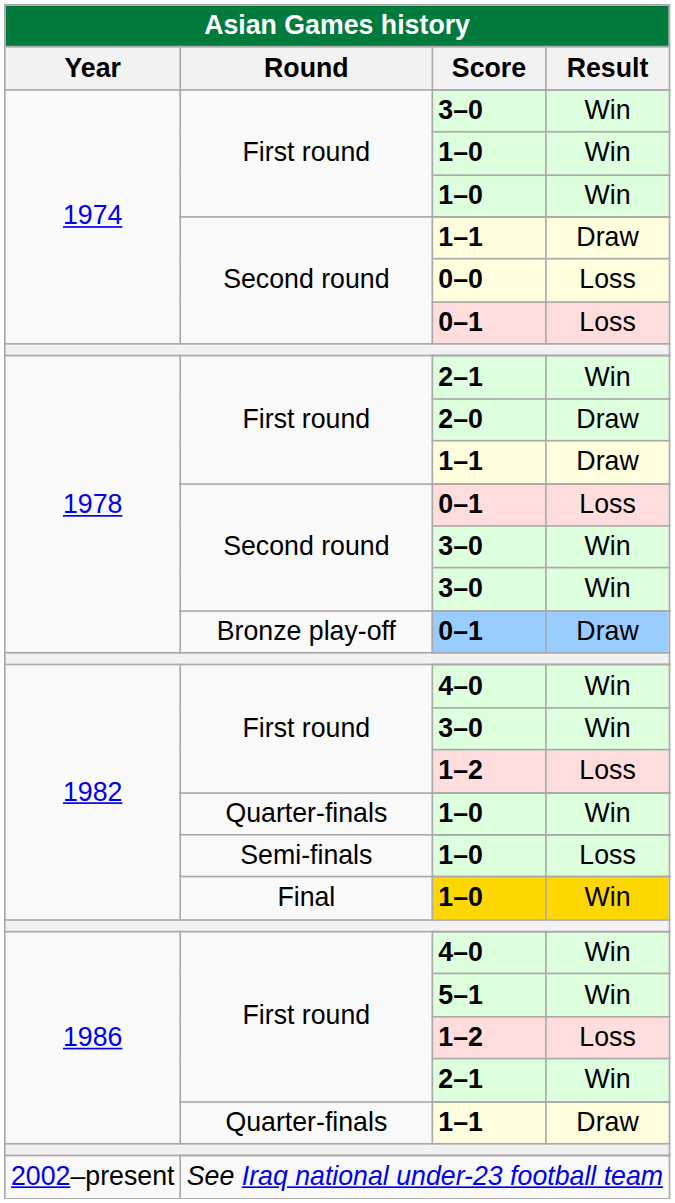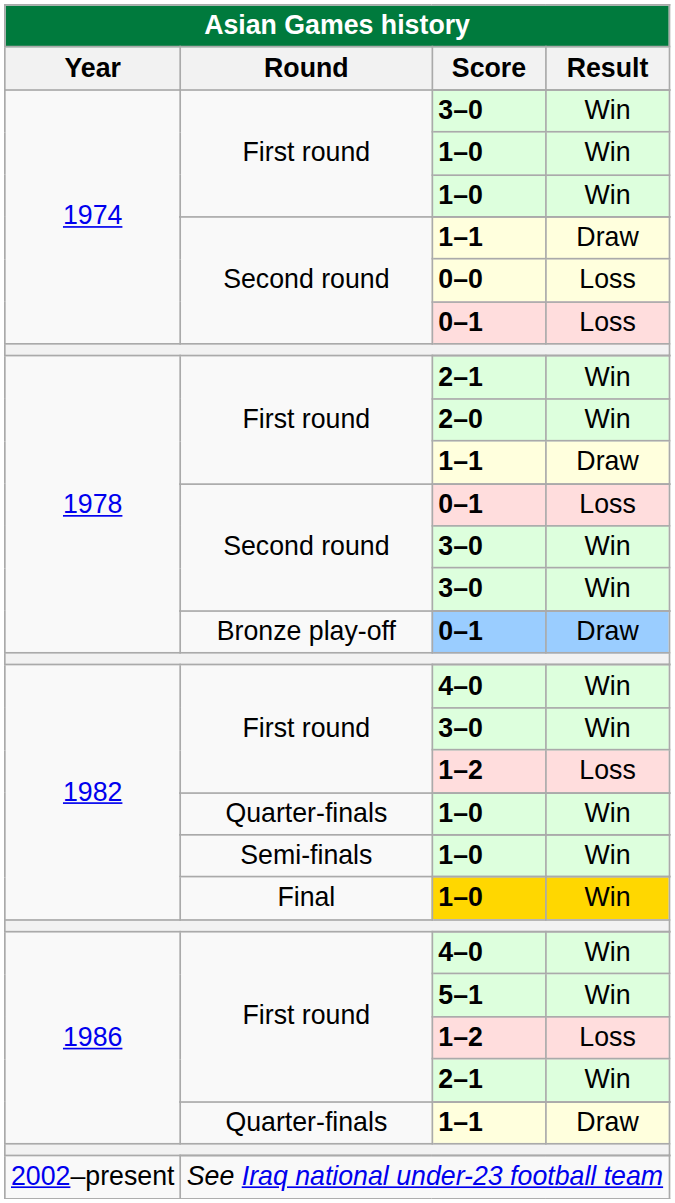(608, 419) Draw -> (608, 419) Win
(608, 855) Loss -> (608, 855) Win
